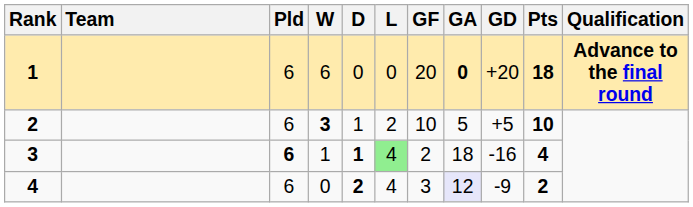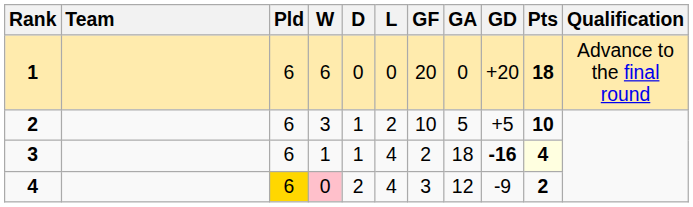(463, 72) bold -> (463, 72) normal
(626, 72) bold -> (626, 72) normal
(325, 124) bold -> (325, 124) normal
(289, 155) bold -> (289, 155) normal
(358, 155) bold -> (358, 155) normal
(391, 155) lightgreen background -> (391, 155) no background
(503, 155) normal -> (503, 155) bold
(543, 155) no background -> (543, 155) lightyellow background
(289, 186) no background -> (289, 186) gold background
(325, 186) no background -> (325, 186) pink background
(358, 186) bold -> (358, 186) normal
(463, 186) lavender background -> (463, 186) no background
